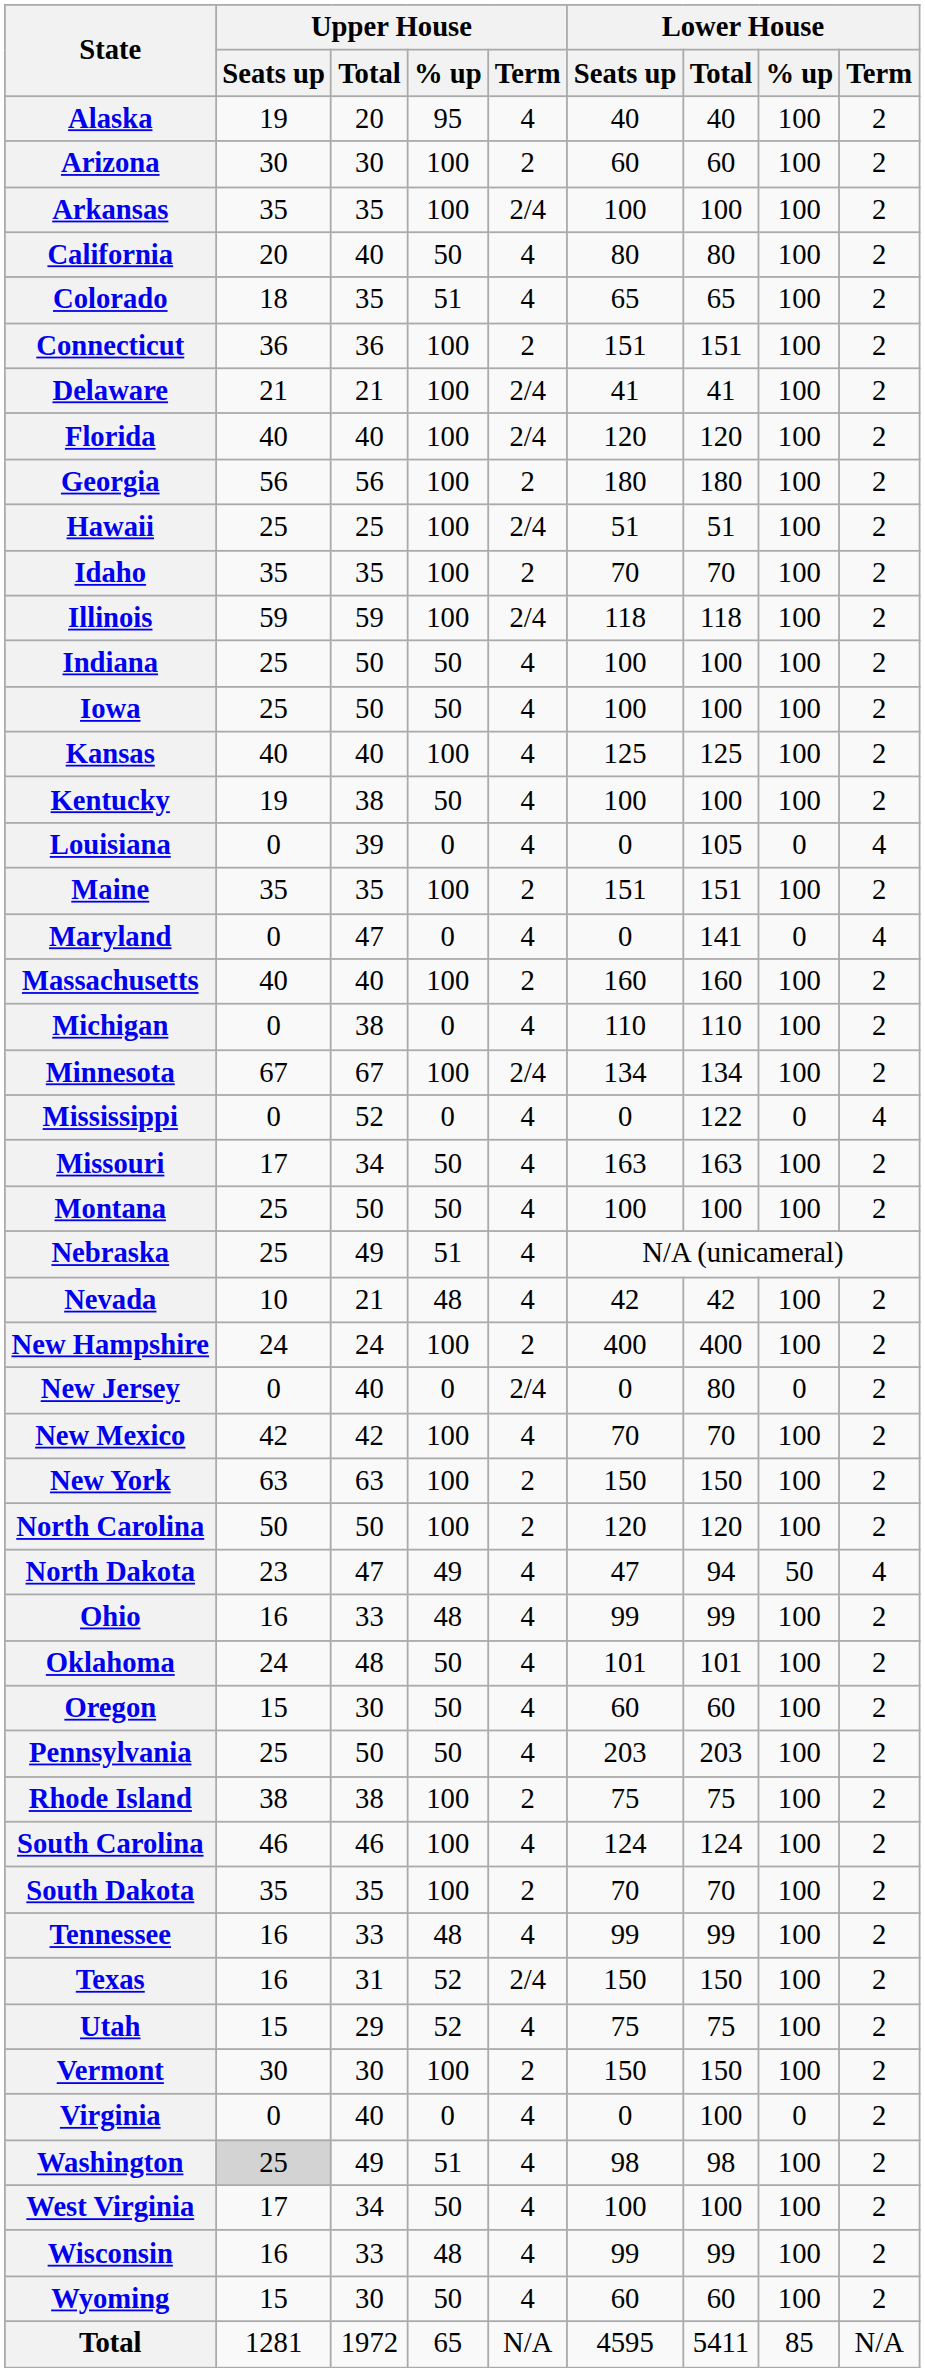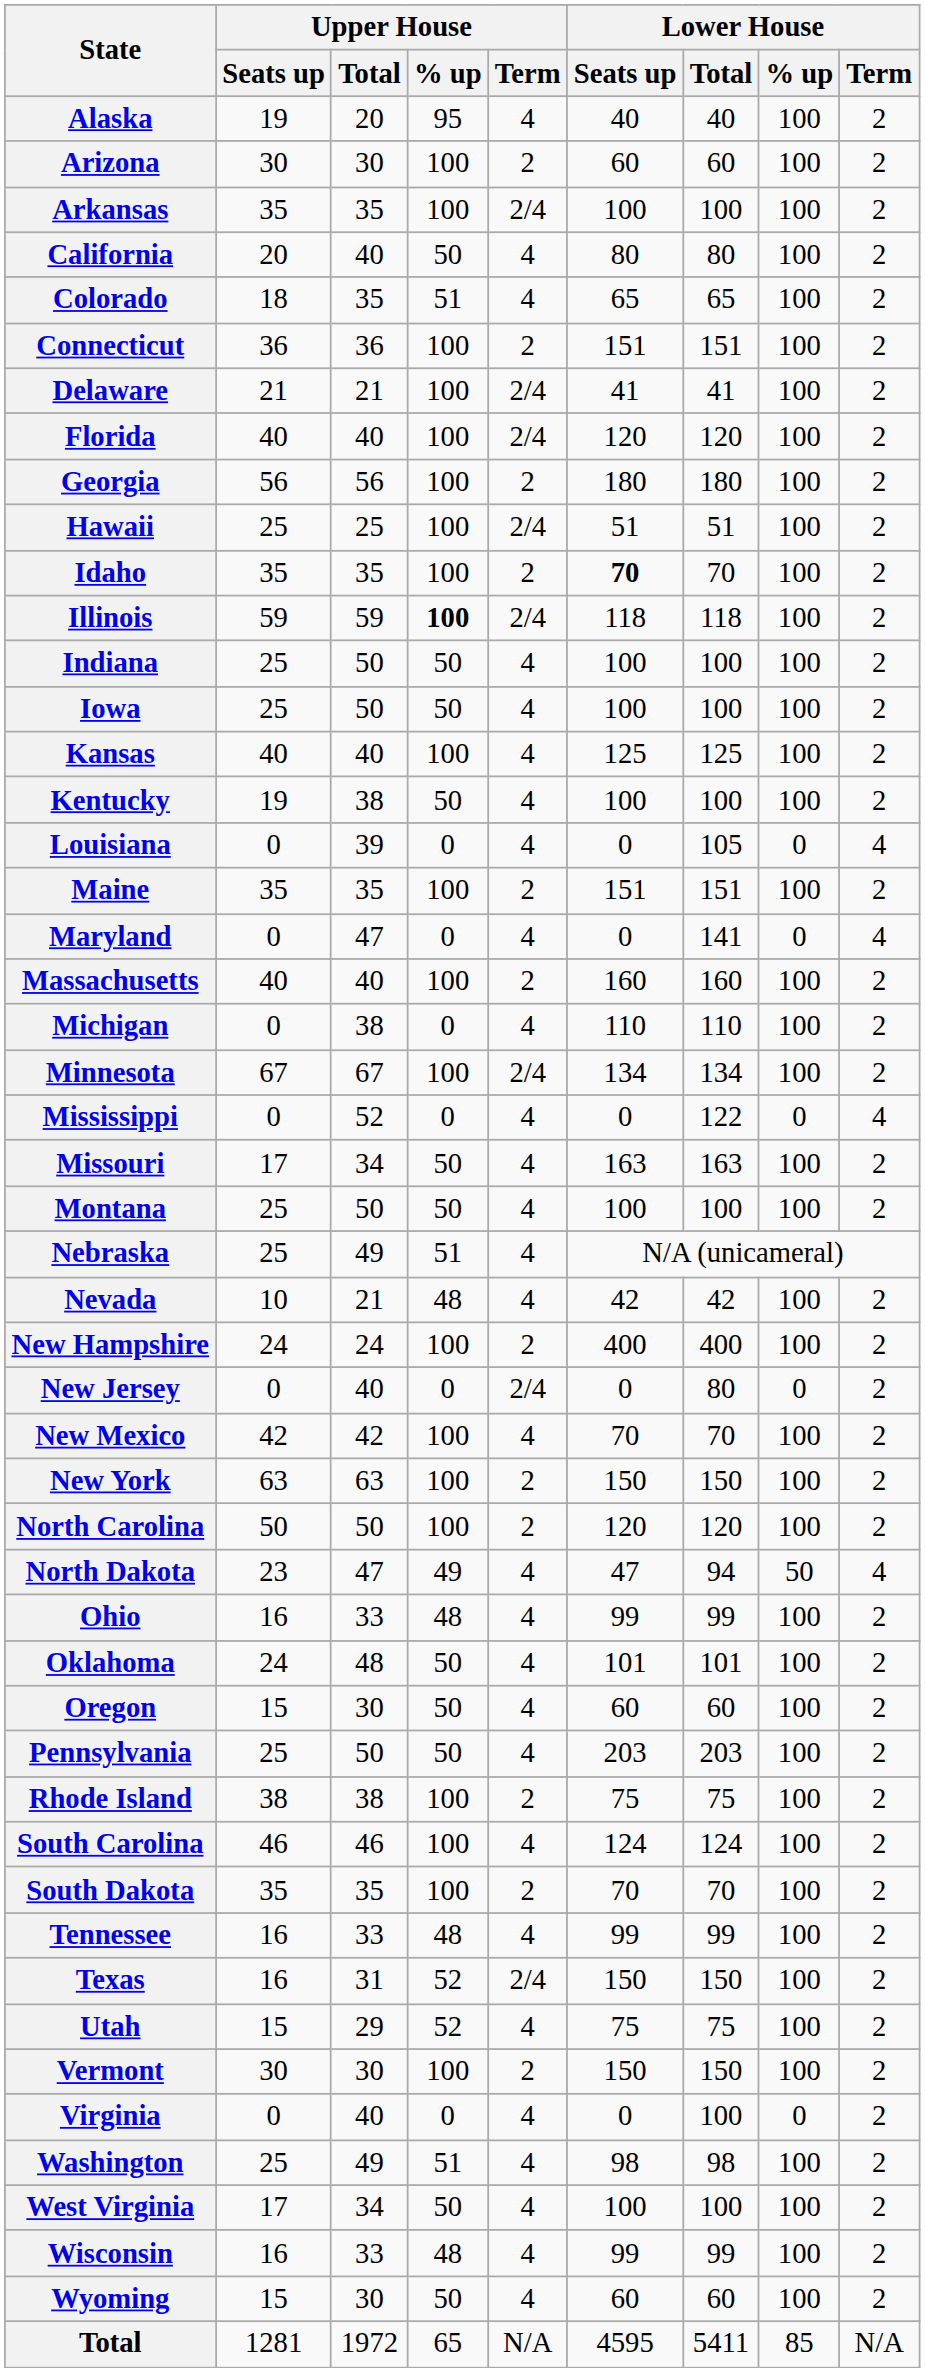(625, 572) normal -> (625, 572) bold
(448, 617) normal -> (448, 617) bold
(274, 2162) lightgrey background -> (274, 2162) no background
